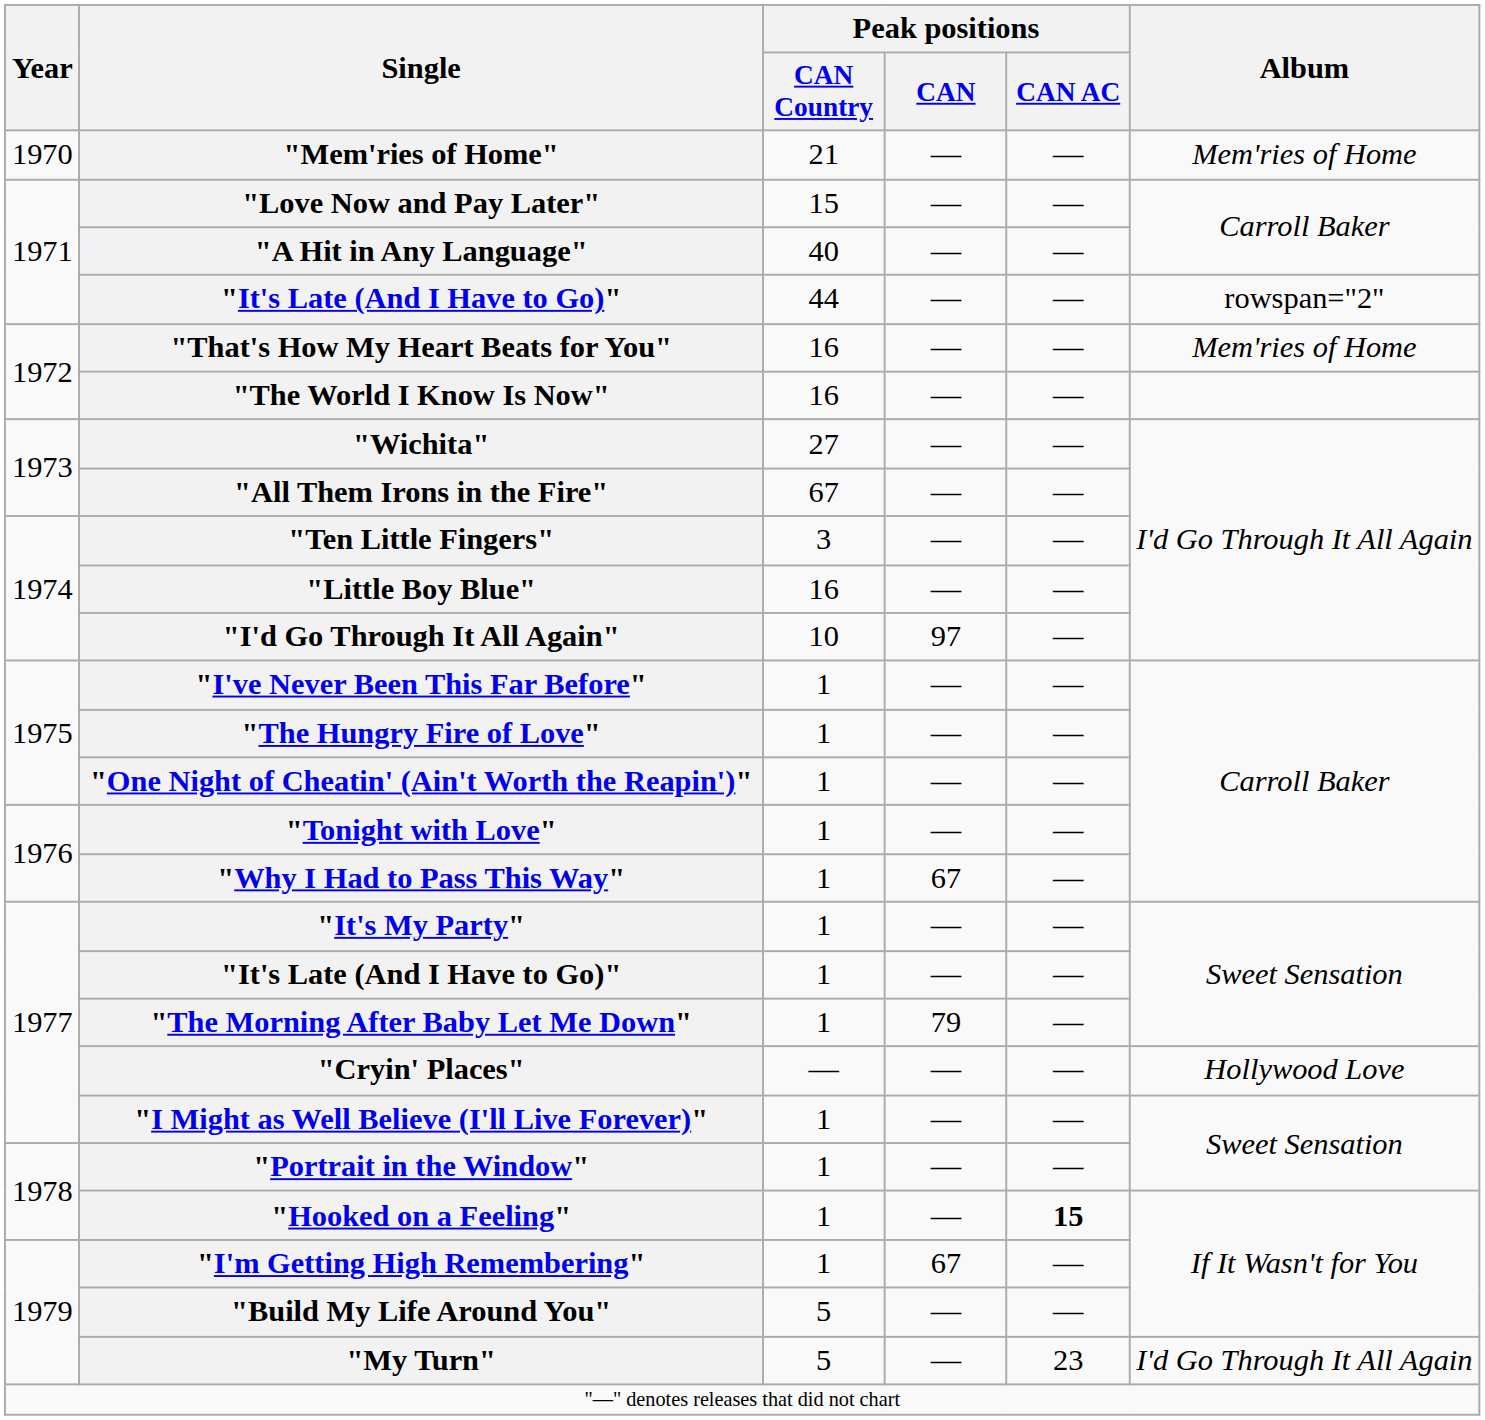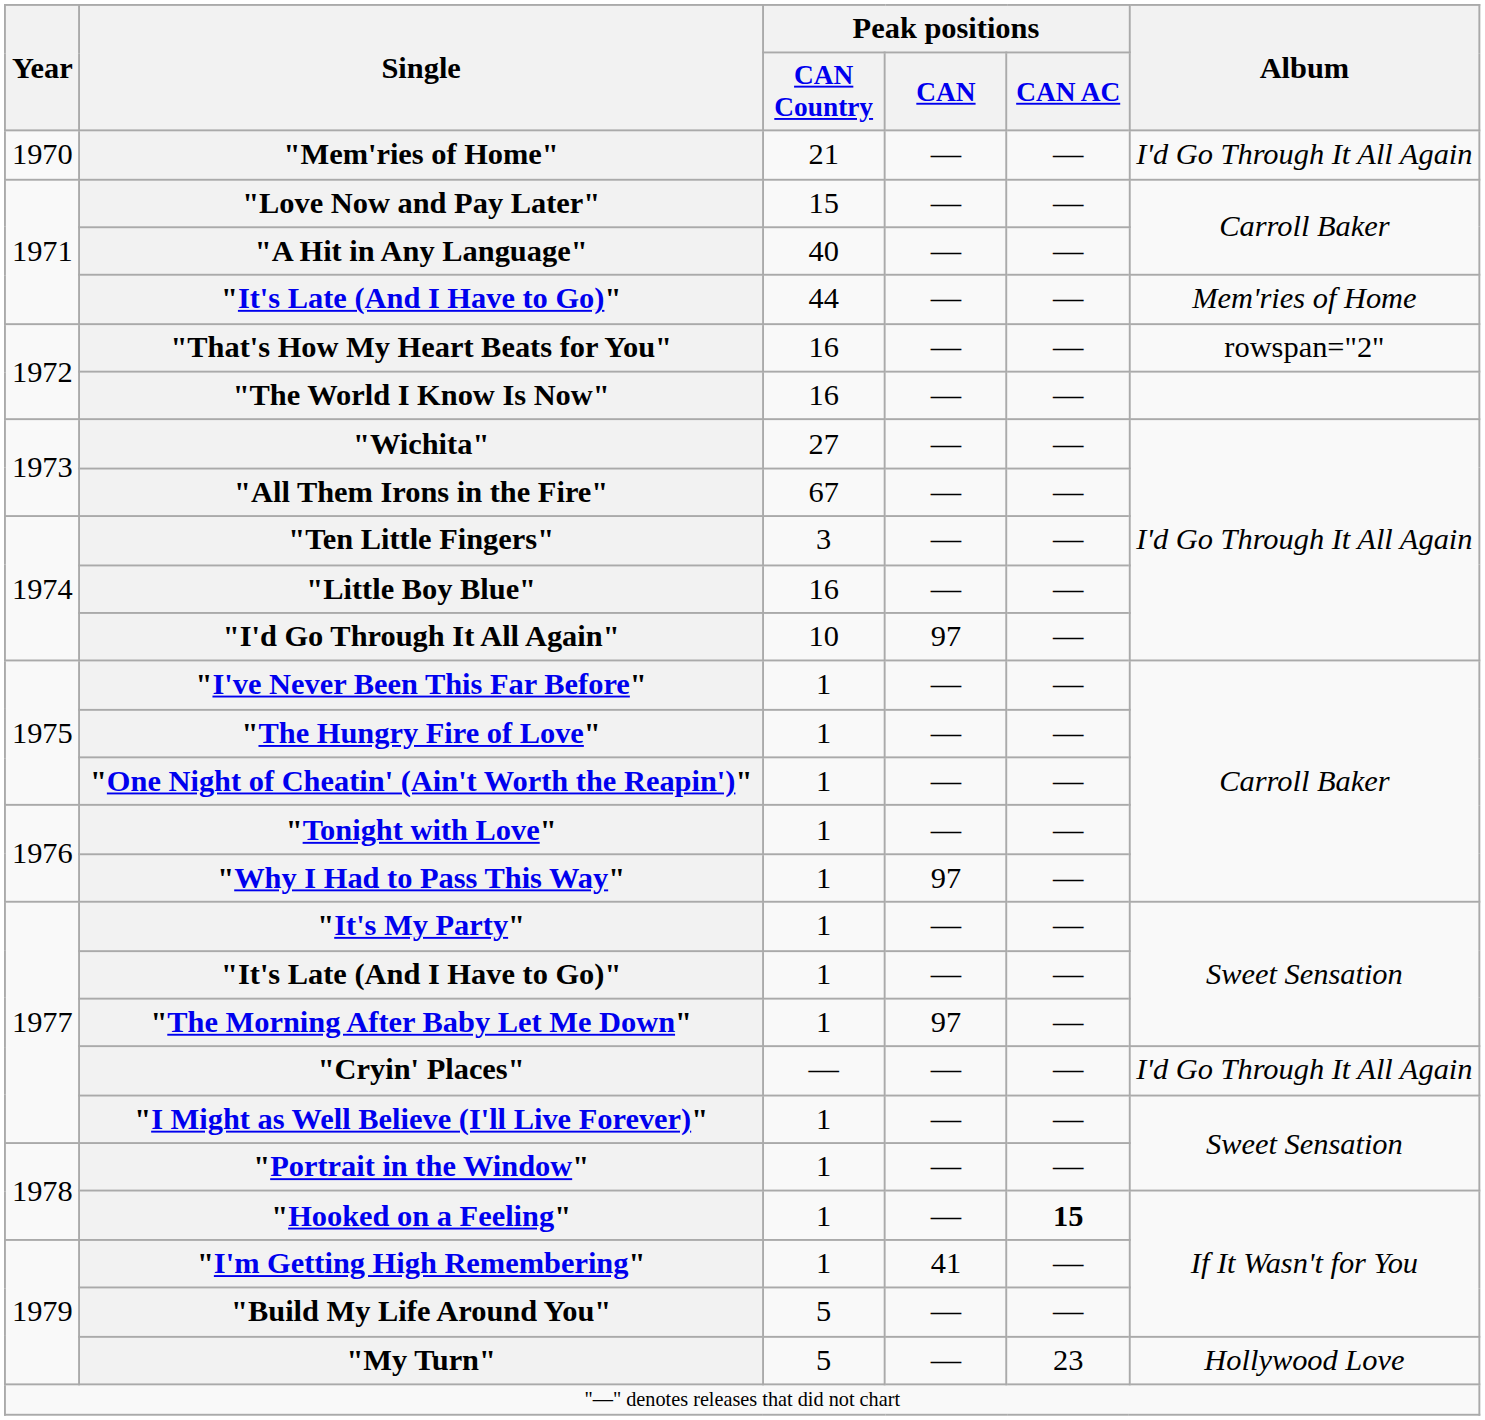(1304, 154) Mem'ries of Home -> (1304, 154) I'd Go Through It All Again
(1304, 298) rowspan="2" -> (1304, 298) Mem'ries of Home
(1304, 347) Mem'ries of Home -> (1304, 347) rowspan="2"
(946, 877) 67 -> (946, 877) 97
(946, 1022) 79 -> (946, 1022) 97
(1304, 1070) Hollywood Love -> (1304, 1070) I'd Go Through It All Again
(946, 1263) 67 -> (946, 1263) 41
(1304, 1359) I'd Go Through It All Again -> (1304, 1359) Hollywood Love
